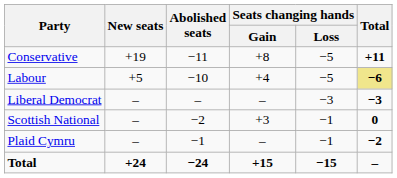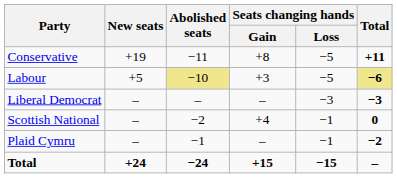(198, 78) no background -> (198, 78) khaki background
(262, 78) +4 -> (262, 78) +3
(262, 120) +3 -> (262, 120) +4
